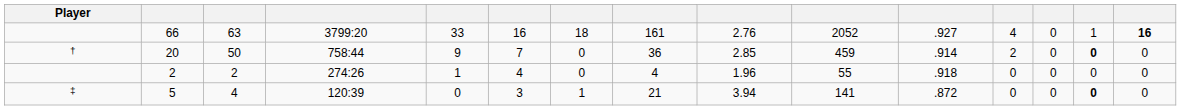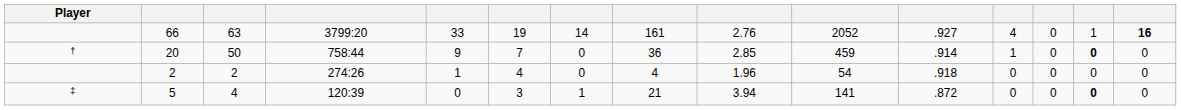(520, 32) 16 -> (520, 32) 19
(582, 32) 18 -> (582, 32) 14
(1013, 53) 2 -> (1013, 53) 1
(845, 73) 55 -> (845, 73) 54
